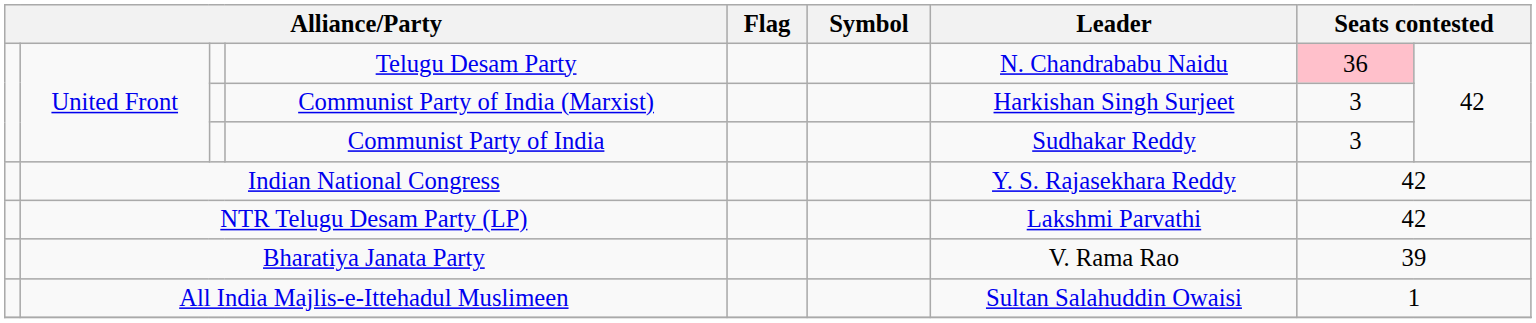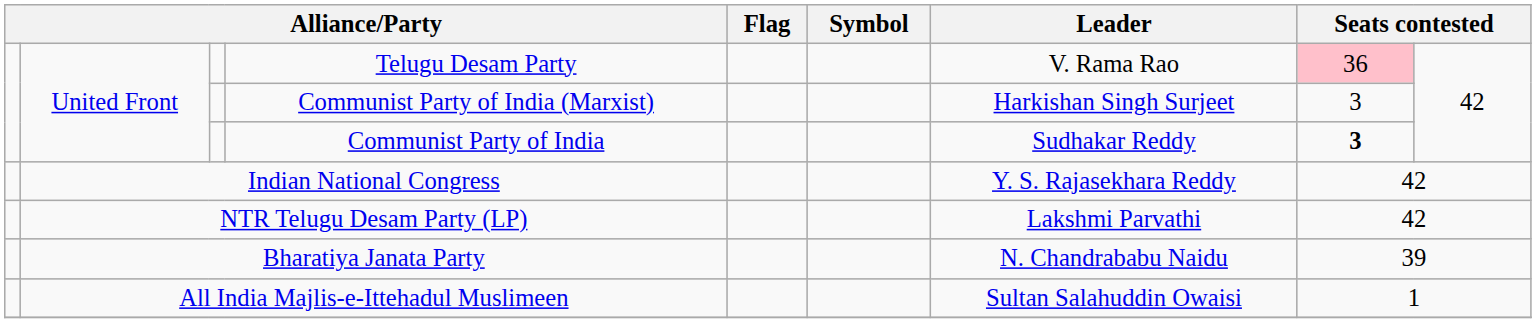(1114, 63) N. Chandrababu Naidu -> (1114, 63) V. Rama Rao
(1355, 141) normal -> (1355, 141) bold
(1114, 258) V. Rama Rao -> (1114, 258) N. Chandrababu Naidu
